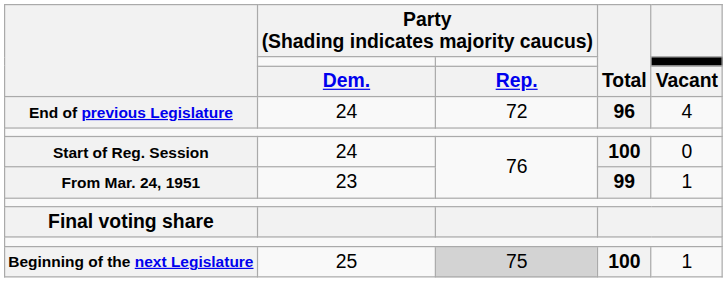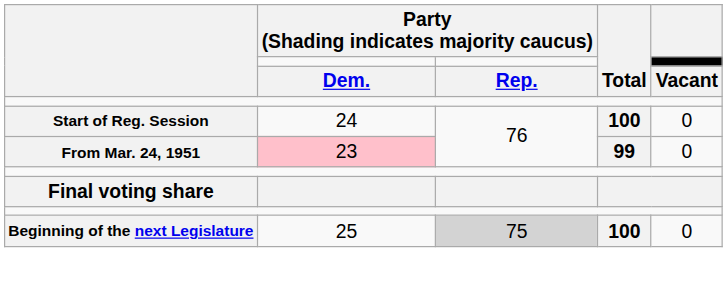- row: (131, 112)
(347, 182) no background -> (347, 151) pink background
(687, 182) 1 -> (687, 151) 0
(687, 261) 1 -> (687, 230) 0
